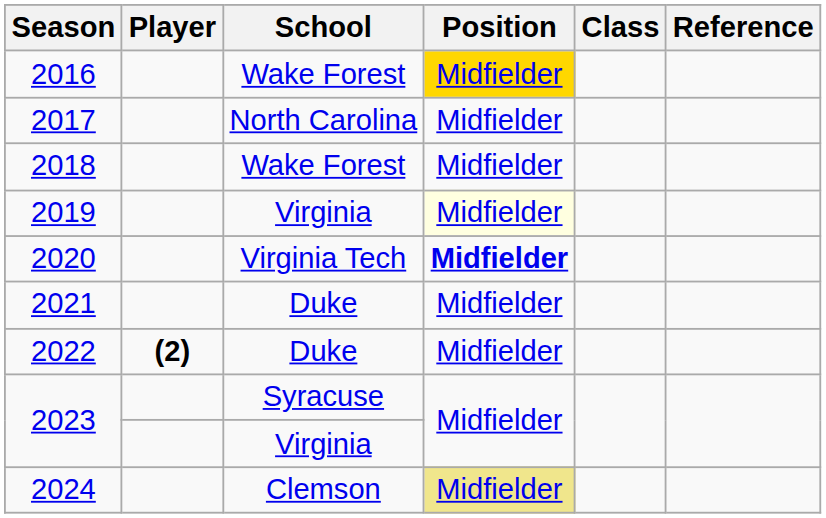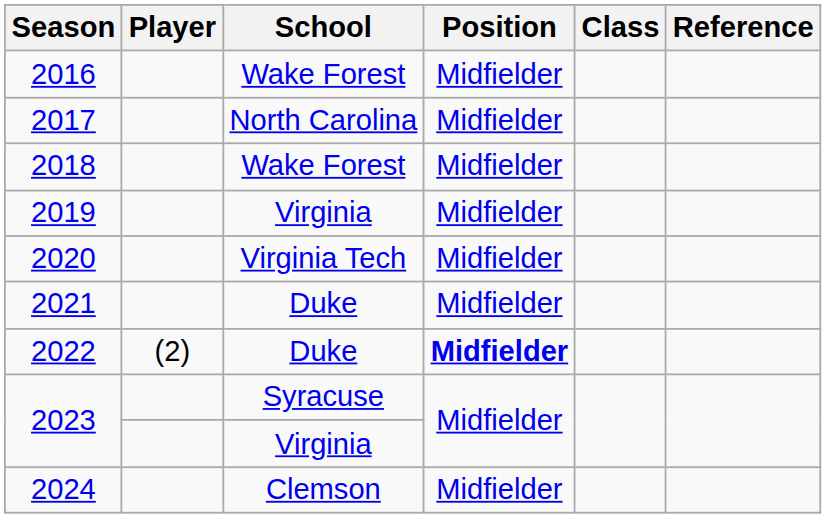(499, 73) gold background -> (499, 73) no background
(499, 212) lightyellow background -> (499, 212) no background
(499, 258) bold -> (499, 258) normal
(172, 350) bold -> (172, 350) normal
(499, 350) normal -> (499, 350) bold
(499, 489) khaki background -> (499, 489) no background
